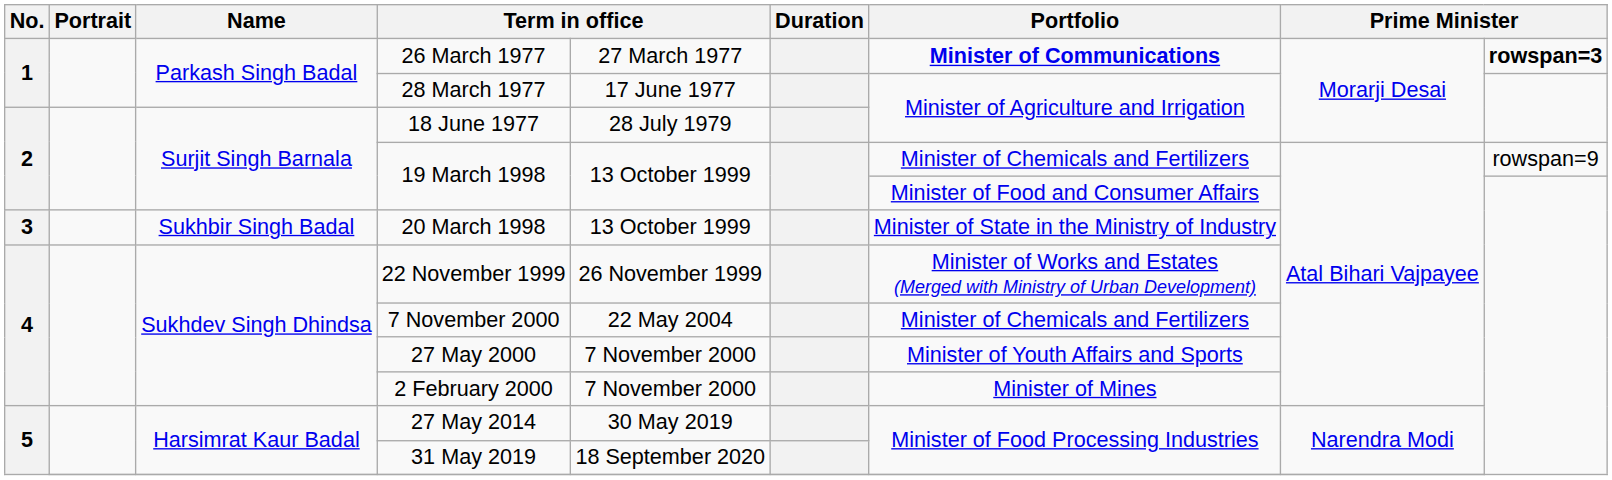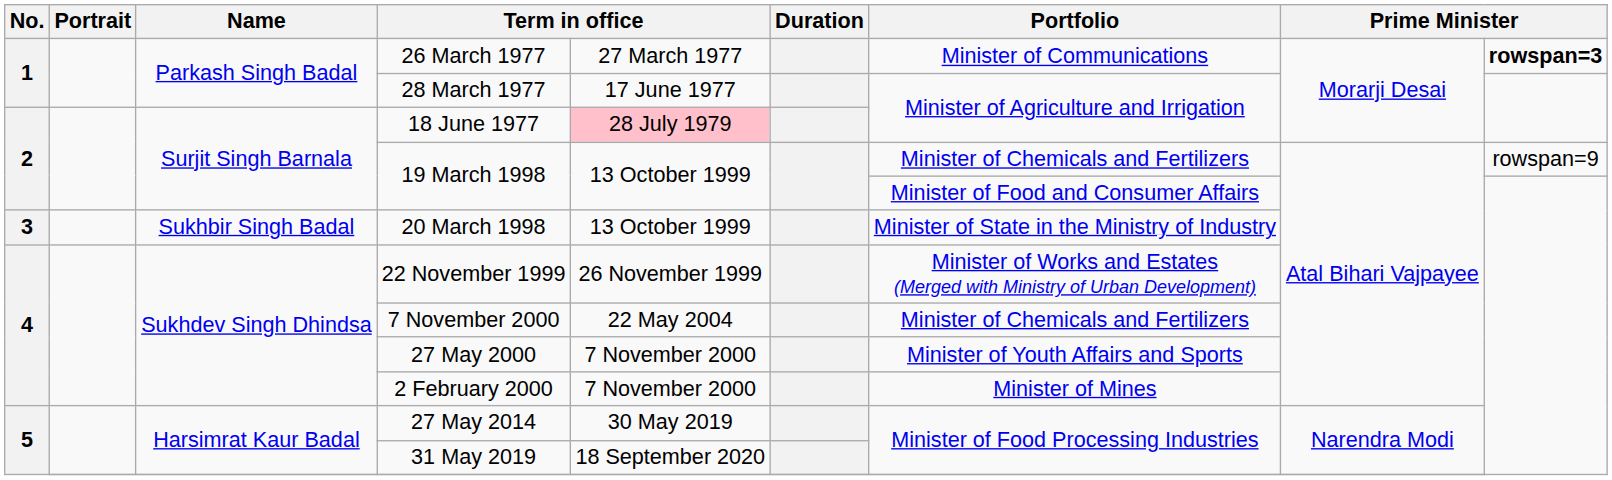(1075, 55) bold -> (1075, 55) normal
(670, 124) no background -> (670, 124) pink background
